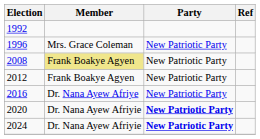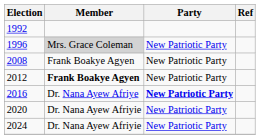(90, 45) no background -> (90, 45) lightgrey background
(91, 61) khaki background -> (91, 61) no background
(91, 77) normal -> (93, 77) bold
(186, 93) normal -> (190, 93) bold
(190, 110) bold -> (186, 110) normal
(190, 126) bold -> (186, 126) normal
